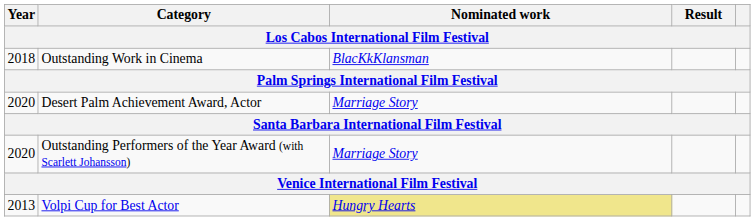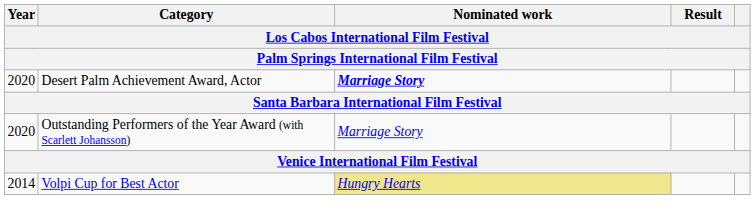- row: (122, 59)
(375, 102) normal -> (381, 80) bold
(21, 205) 2013 -> (21, 183) 2014
